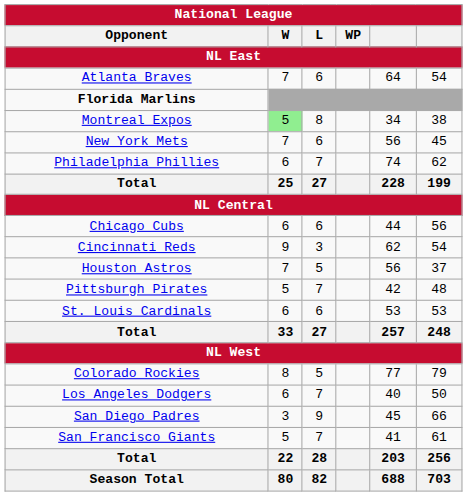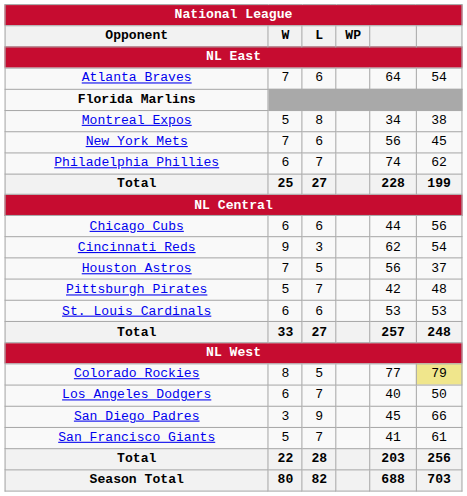(285, 121) lightgreen background -> (285, 121) no background
(439, 374) no background -> (439, 374) khaki background
